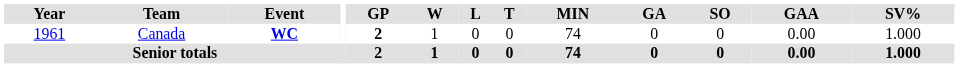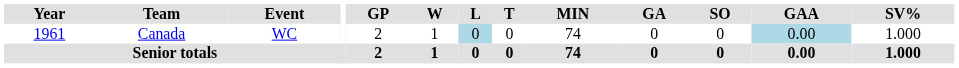(284, 33) bold -> (284, 33) normal
(378, 33) bold -> (378, 33) normal
(476, 33) no background -> (476, 33) lightblue background
(801, 33) no background -> (801, 33) lightblue background
